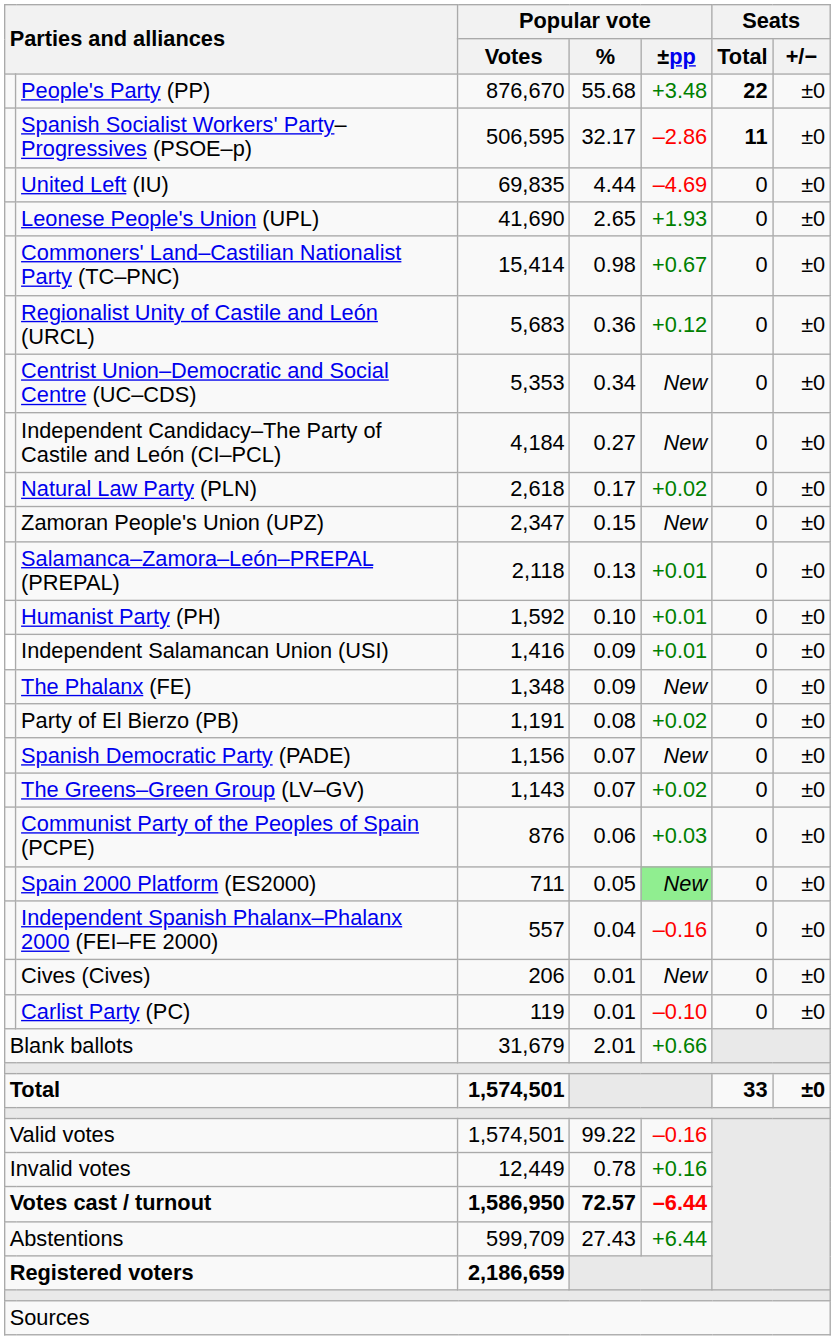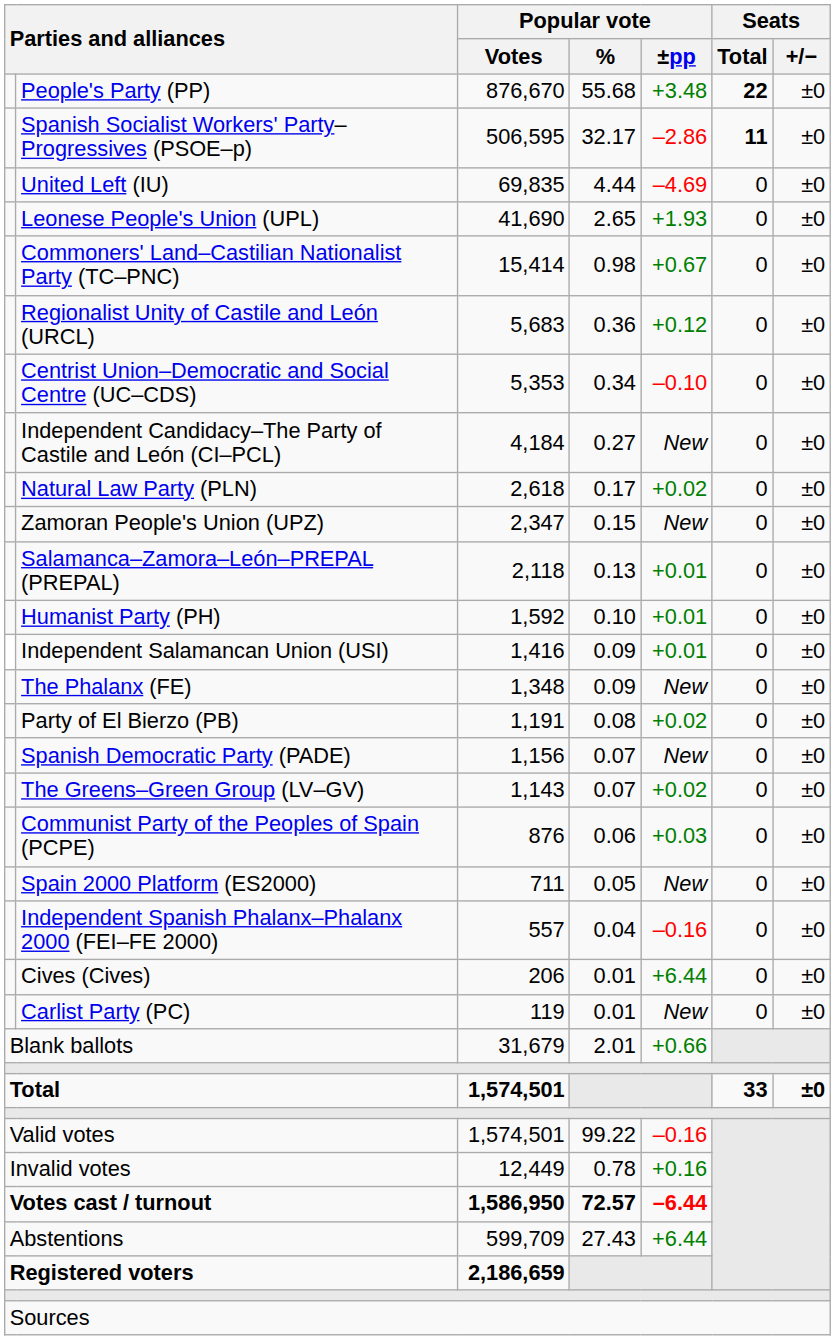(685, 383) New -> (680, 383) –0.10
(685, 883) lightgreen background -> (685, 883) no background
(685, 976) New -> (680, 976) +6.44
(680, 1011) –0.10 -> (685, 1011) New
